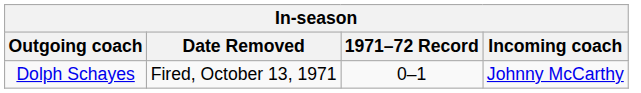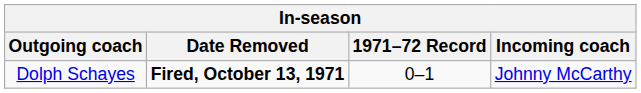(244, 74) normal -> (248, 74) bold
